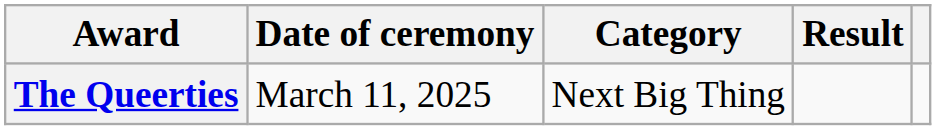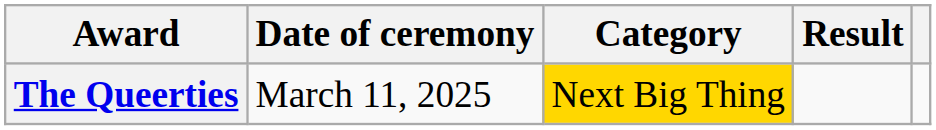(668, 93) no background -> (668, 93) gold background
